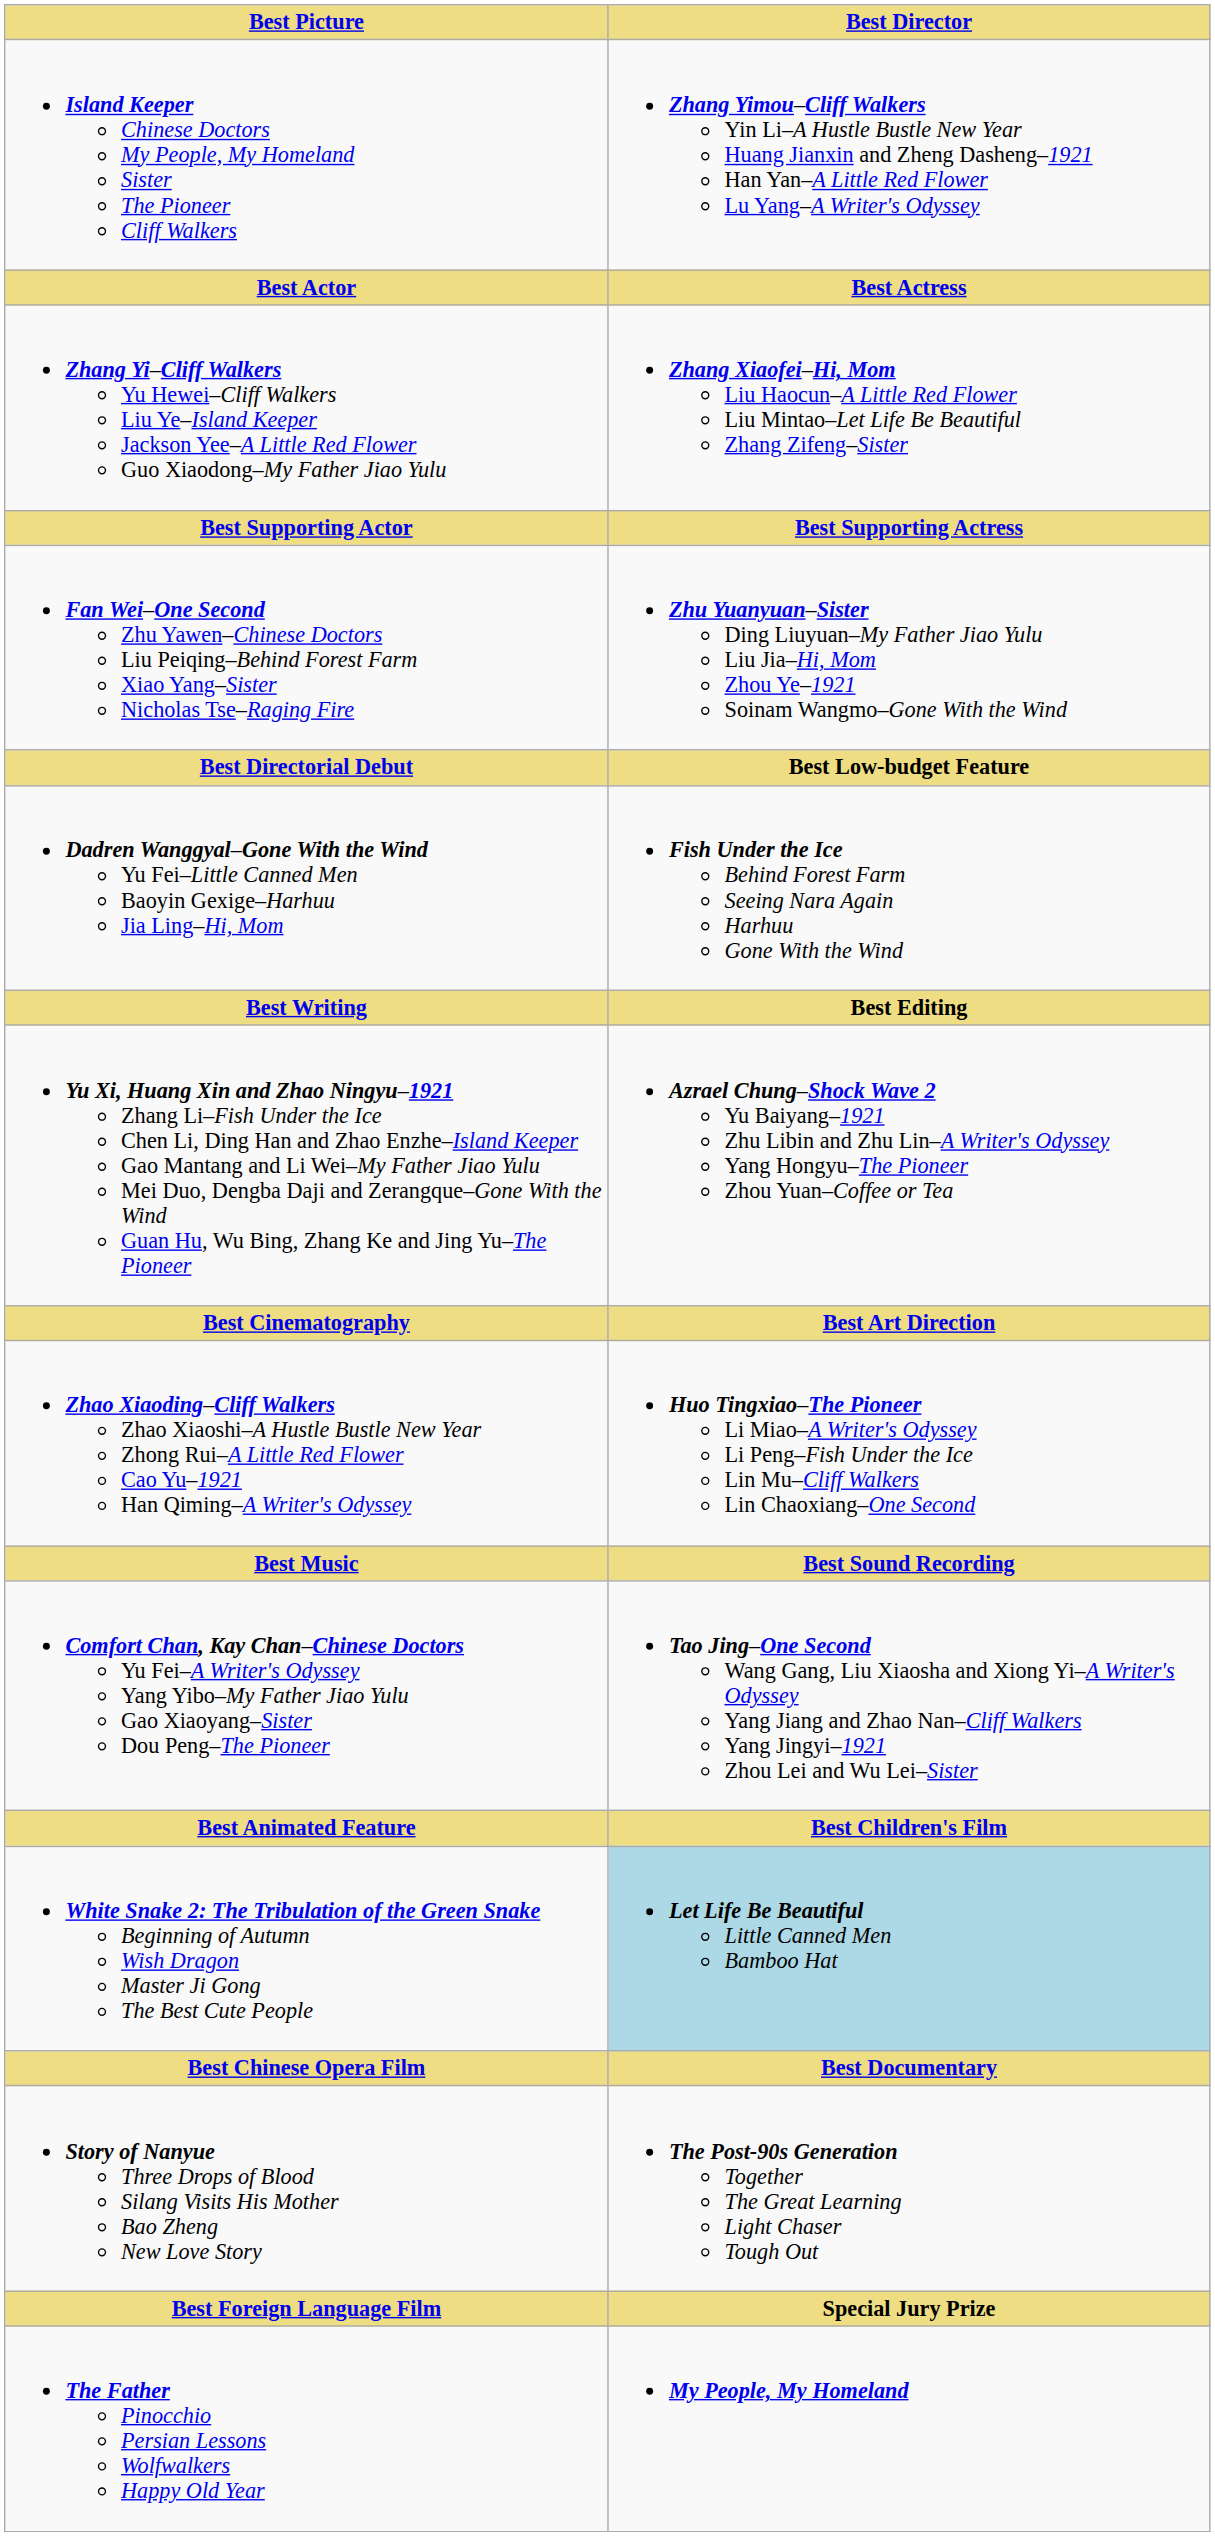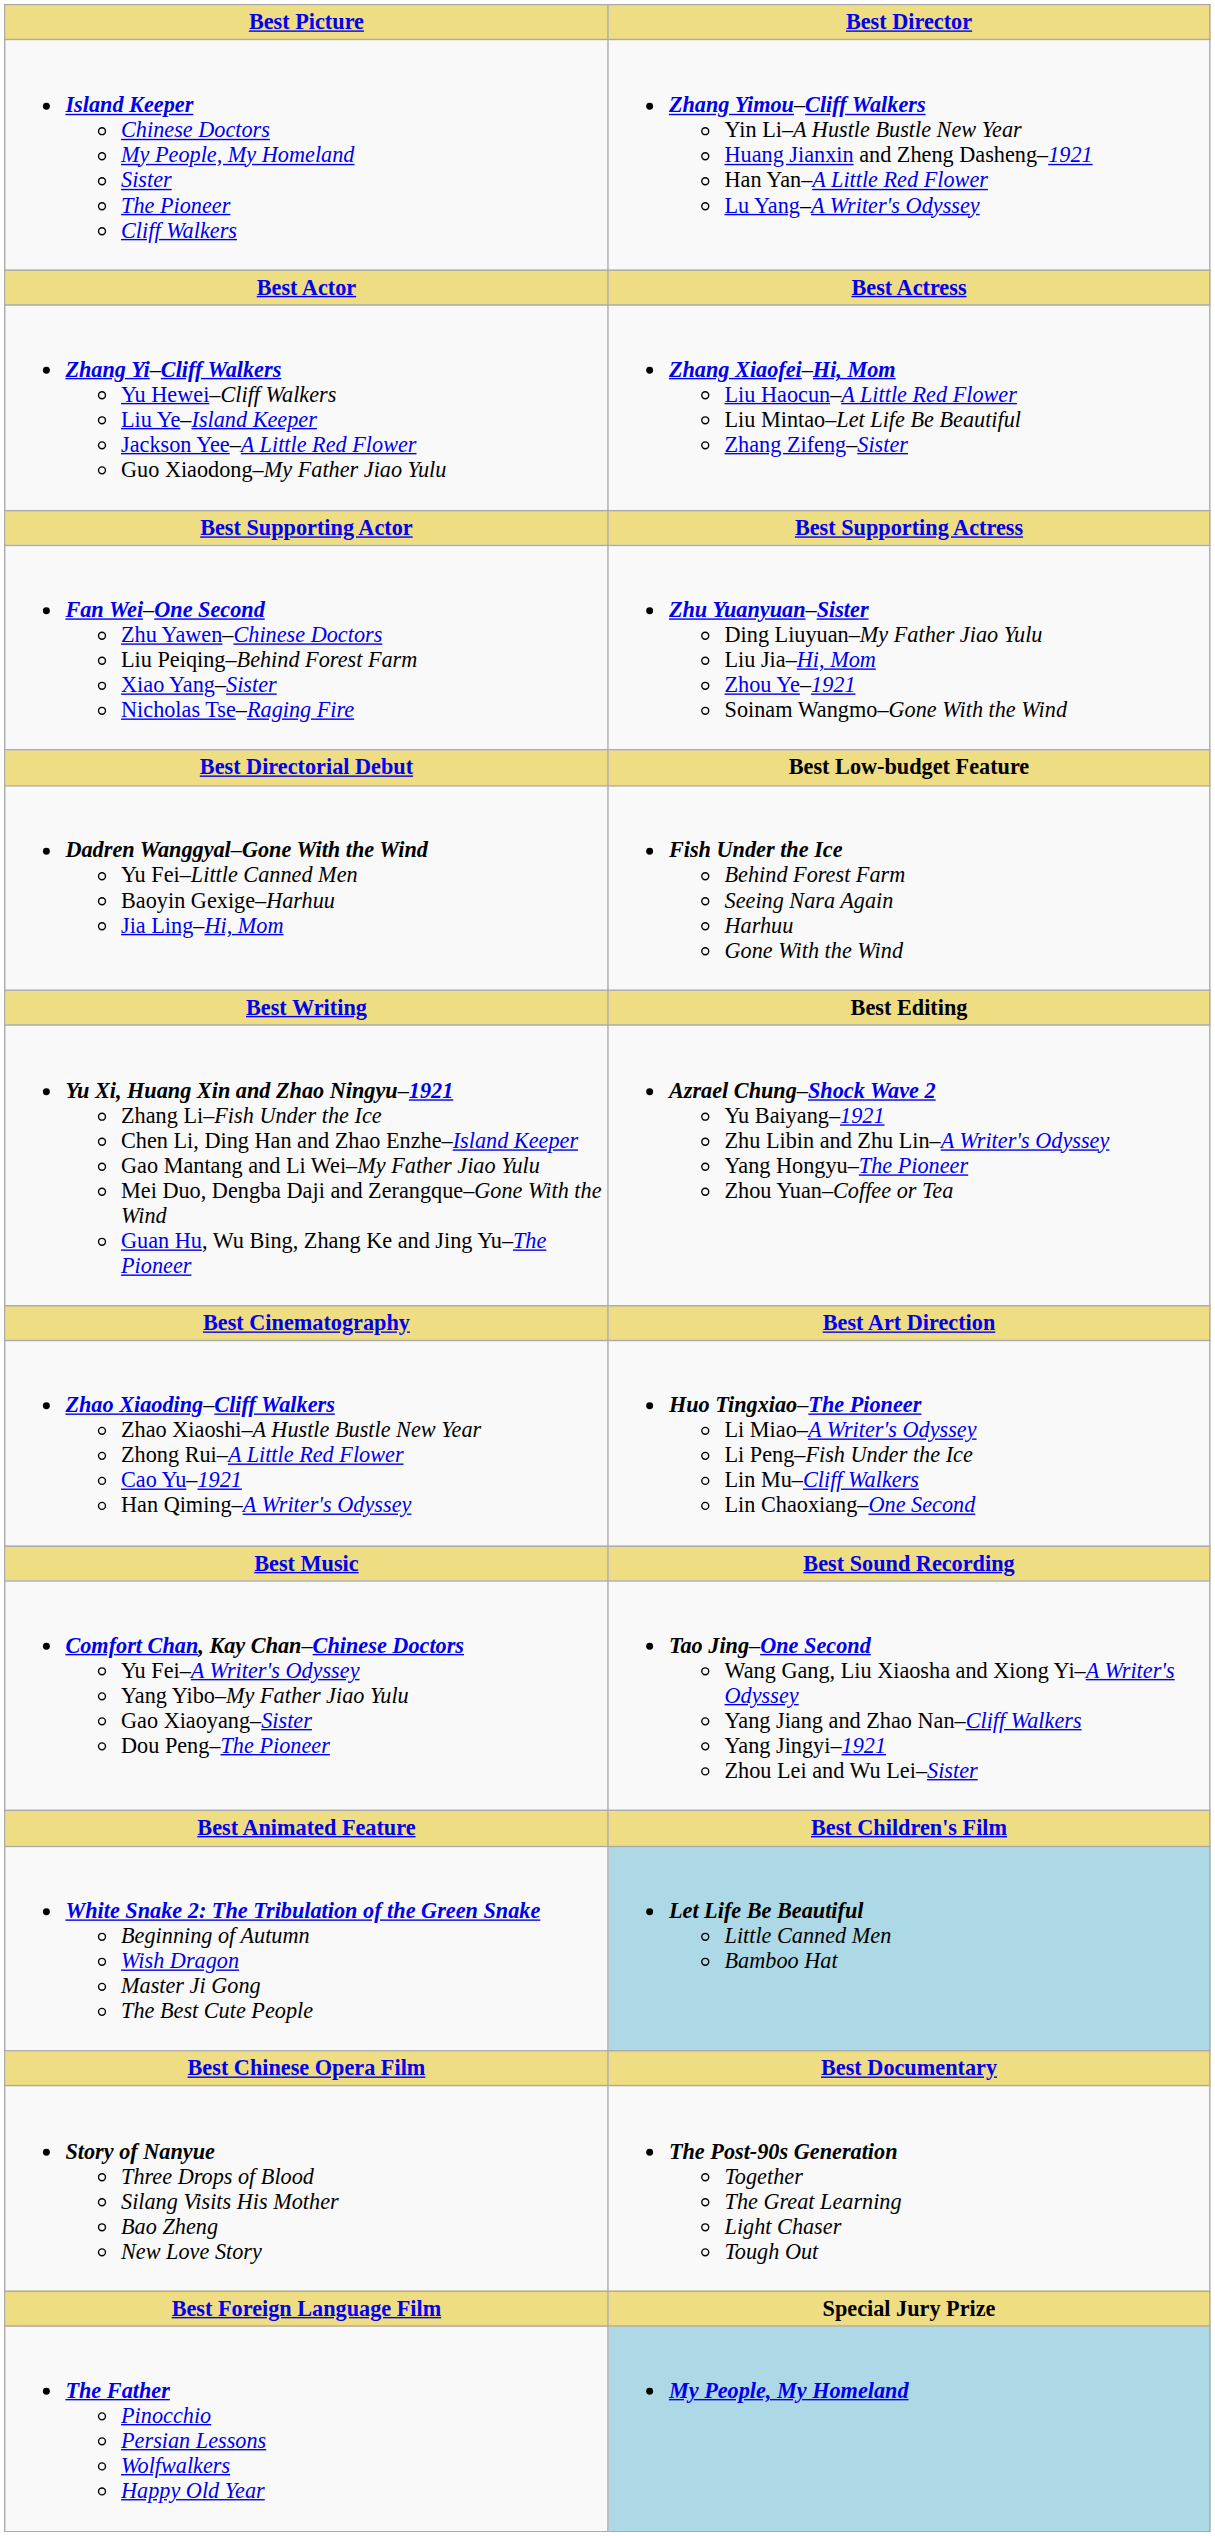(909, 2391) no background -> (909, 2391) lightblue background
